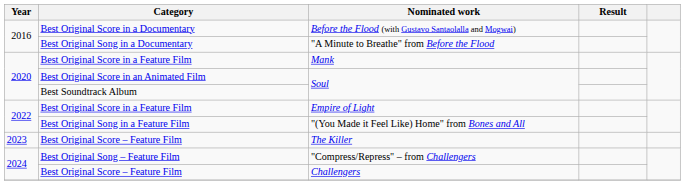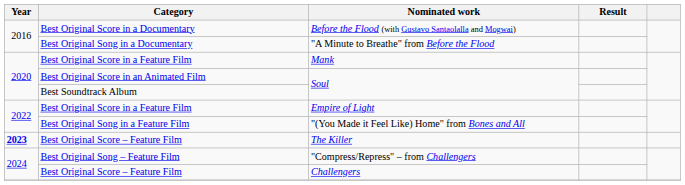(17, 140) normal -> (17, 140) bold
